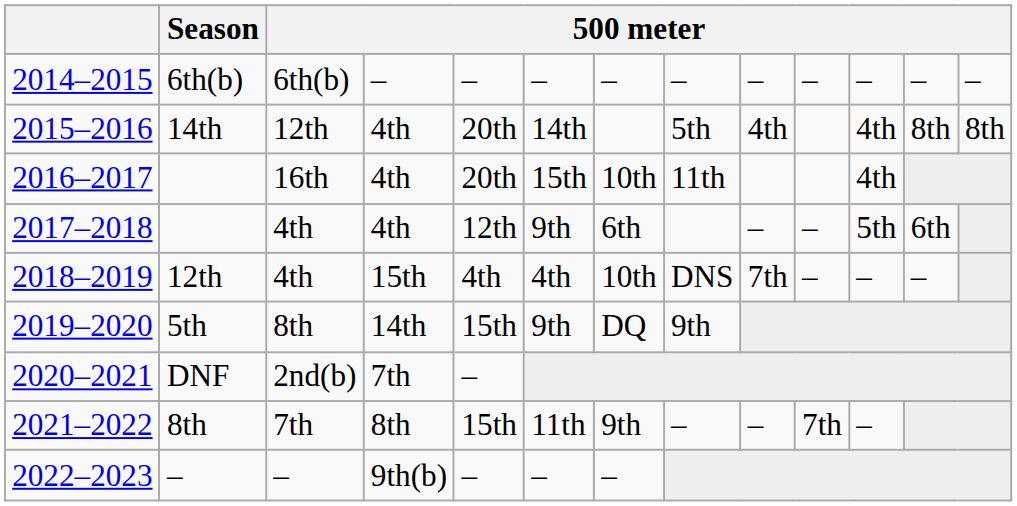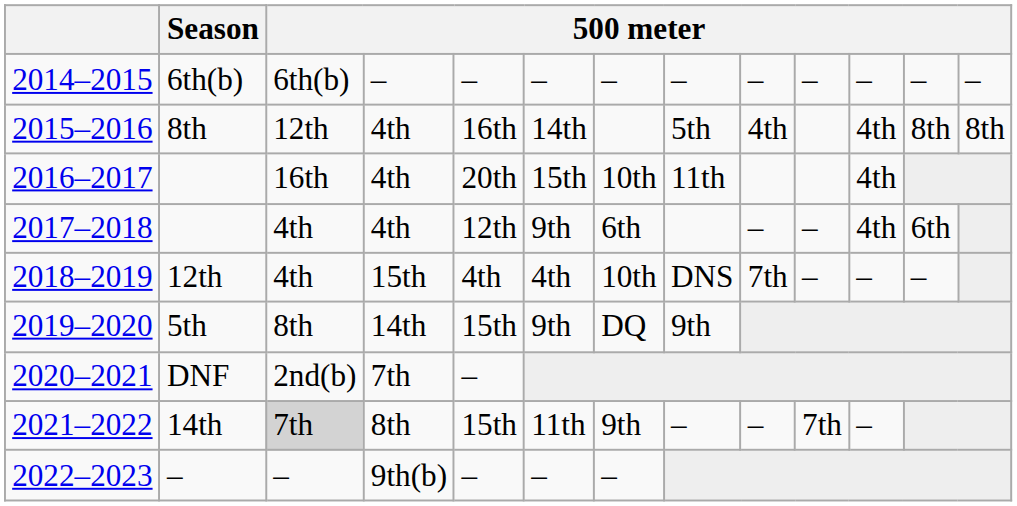(195, 128) 14th -> (187, 128) 8th
(489, 128) 20th -> (489, 128) 16th
(876, 227) 5th -> (876, 227) 4th
(187, 425) 8th -> (195, 425) 14th
(293, 425) no background -> (293, 425) lightgrey background
